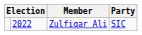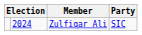(22, 24) 2022 -> (22, 24) 2024
